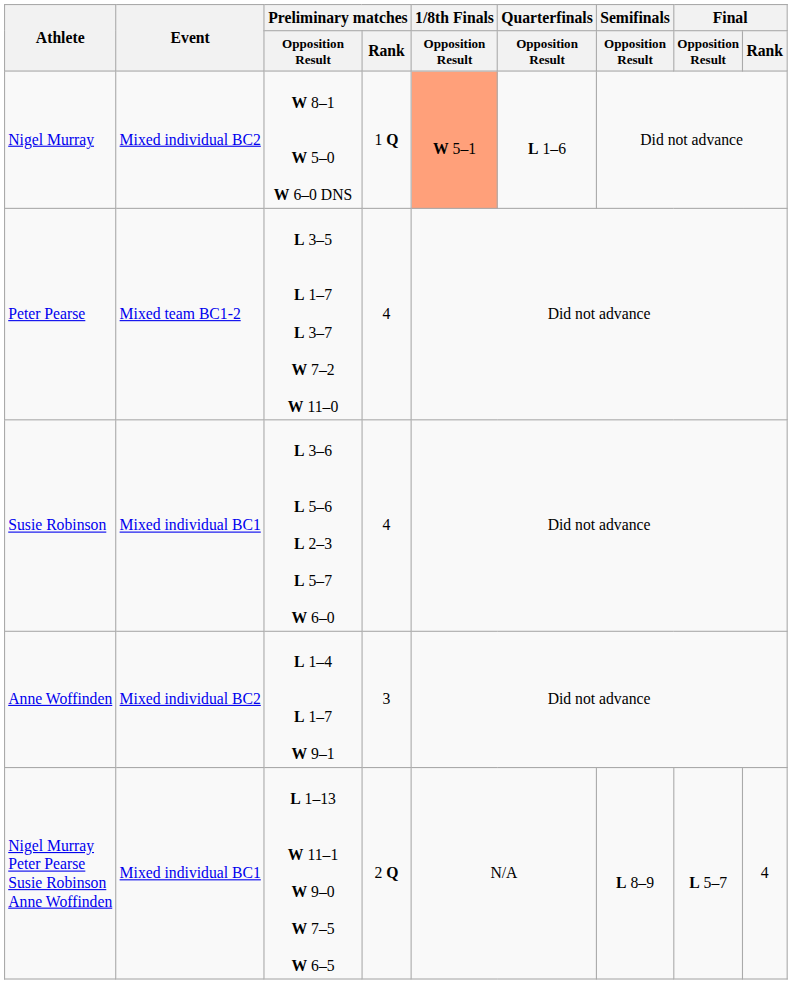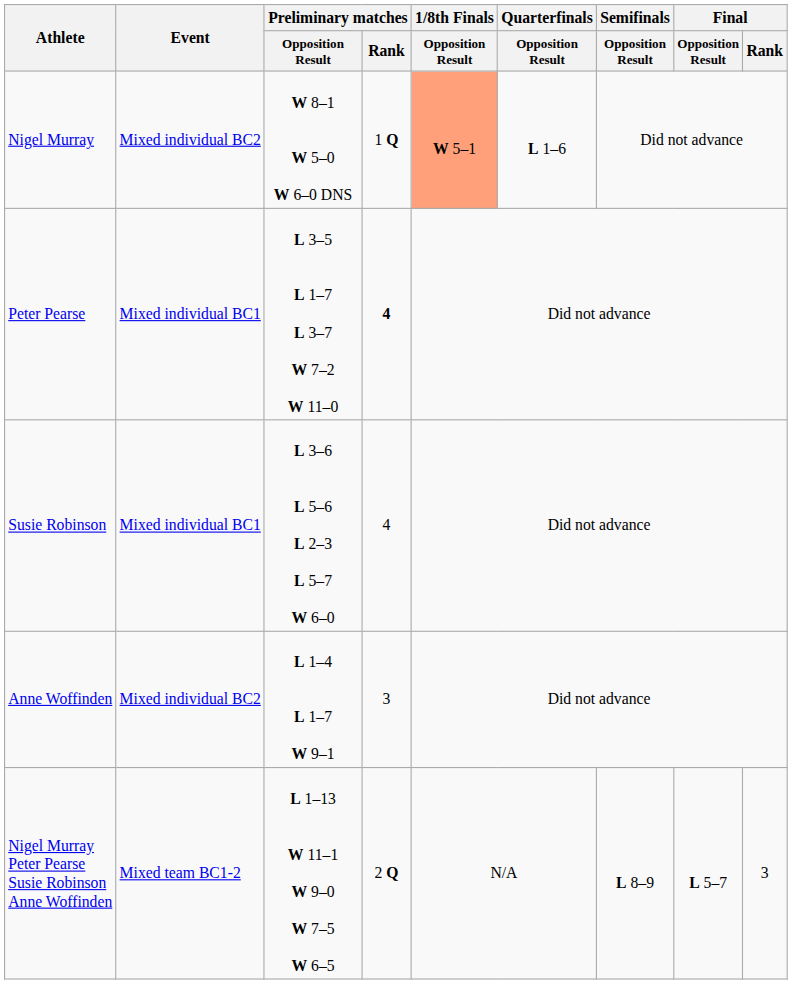(180, 314) Mixed team BC1-2 -> (190, 314) Mixed individual BC1
(386, 314) normal -> (386, 314) bold
(190, 873) Mixed individual BC1 -> (180, 873) Mixed team BC1-2
(765, 873) 4 -> (765, 873) 3
